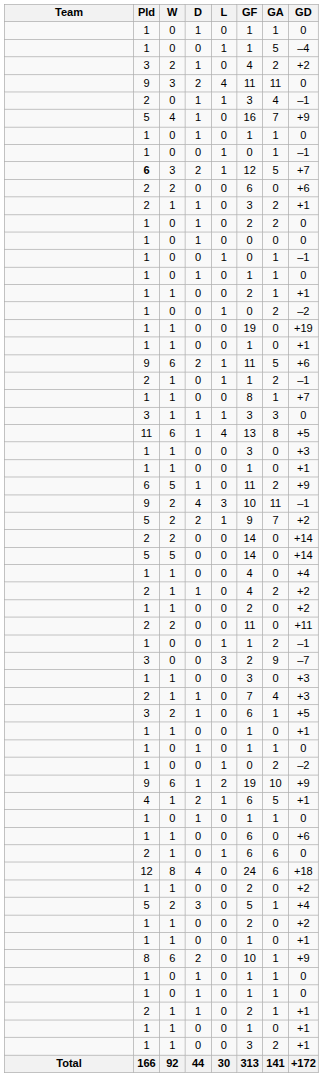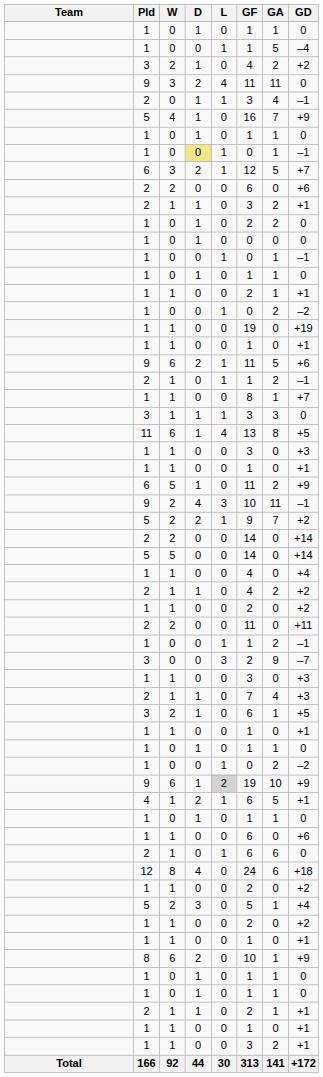(198, 153) no background -> (198, 153) khaki background
(147, 170) bold -> (147, 170) normal
(224, 783) no background -> (224, 783) lightgrey background
